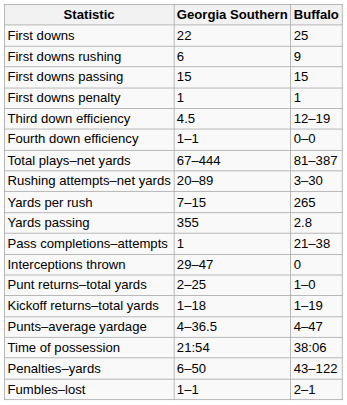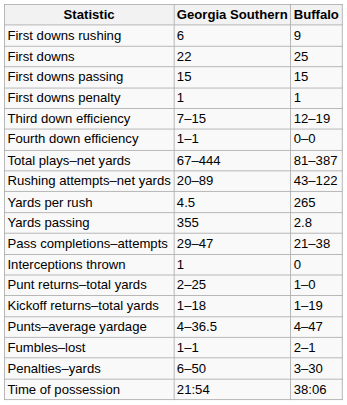rows swapped: (41, 35) <-> (64, 56)
(186, 118) 4.5 -> (191, 118) 7–15
(308, 181) 3–30 -> (316, 181) 43–122
(191, 202) 7–15 -> (186, 202) 4.5
(180, 243) 1 -> (195, 243) 29–47
(195, 264) 29–47 -> (180, 264) 1
rows swapped: (46, 389) <-> (64, 347)
(316, 368) 43–122 -> (308, 368) 3–30
